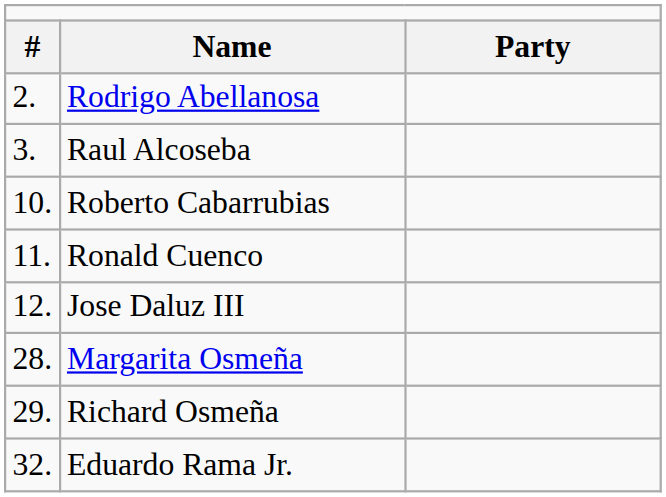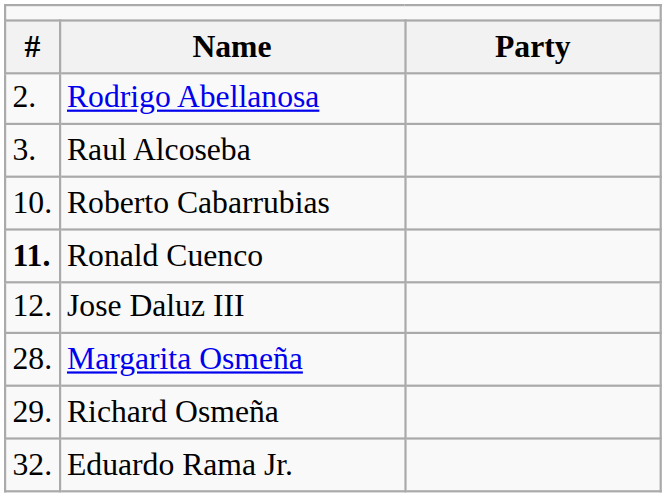(32, 254) normal -> (31, 254) bold
